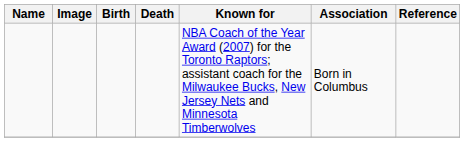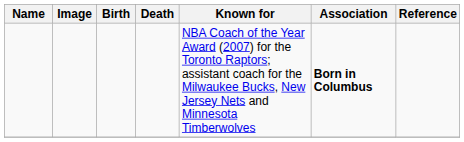(341, 80) normal -> (343, 80) bold
